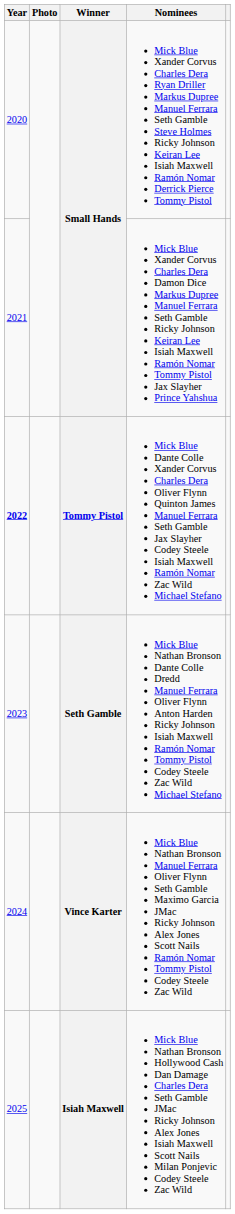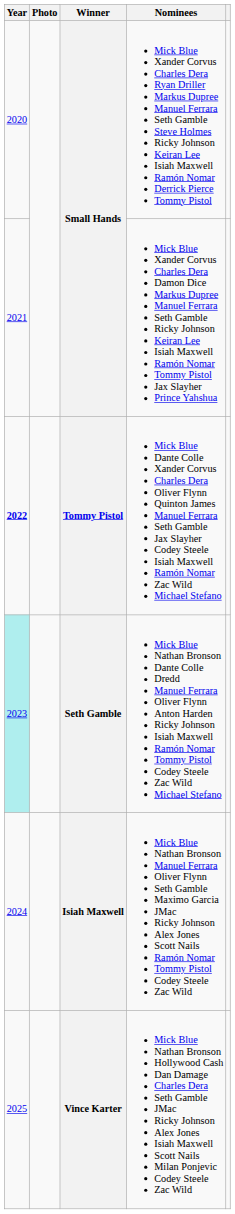(17, 713) no background -> (17, 713) paleturquoise background
(93, 911) Vince Karter -> (93, 911) Isiah Maxwell
(93, 1109) Isiah Maxwell -> (93, 1109) Vince Karter
